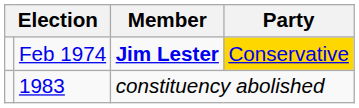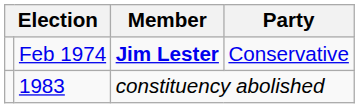(289, 53) gold background -> (289, 53) no background
